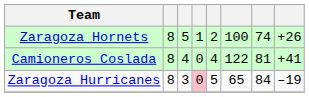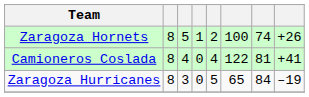(200, 81) pink background -> (200, 81) no background
